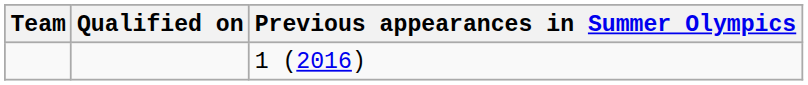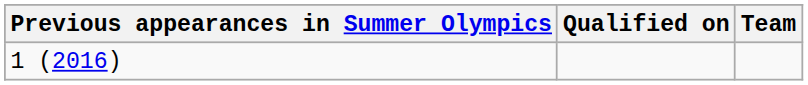columns swapped: (38, 24) <-> (525, 24)
